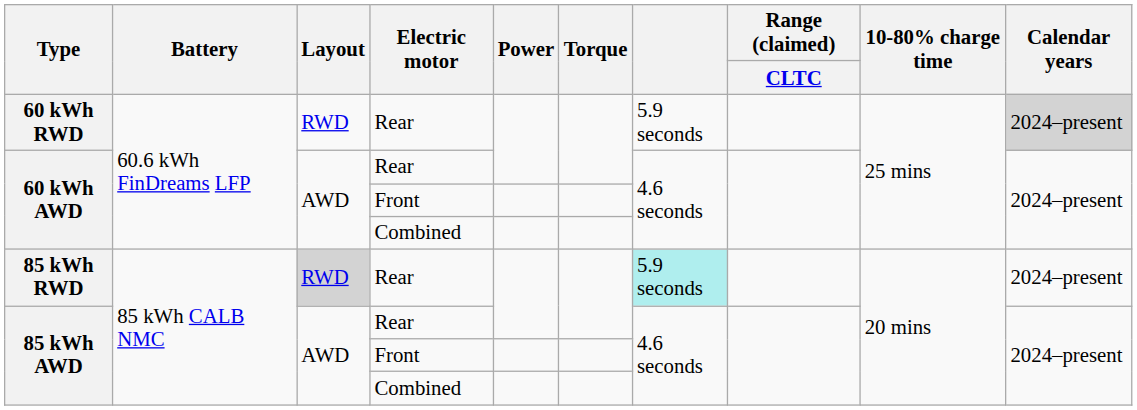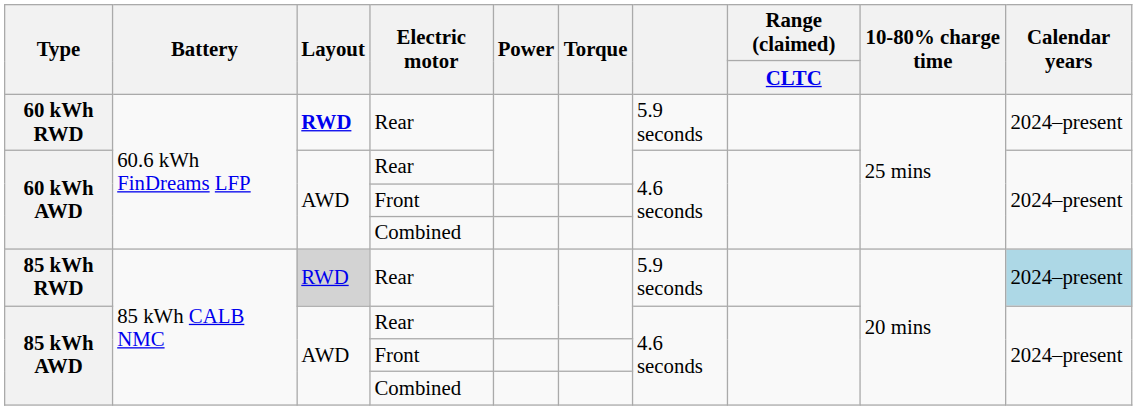(325, 122) normal -> (326, 122) bold
(1066, 122) lightgrey background -> (1066, 122) no background
(670, 277) paleturquoise background -> (670, 277) no background
(1066, 277) no background -> (1066, 277) lightblue background
